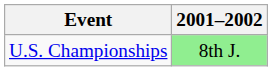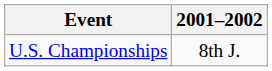(219, 50) lightgreen background -> (219, 50) no background
